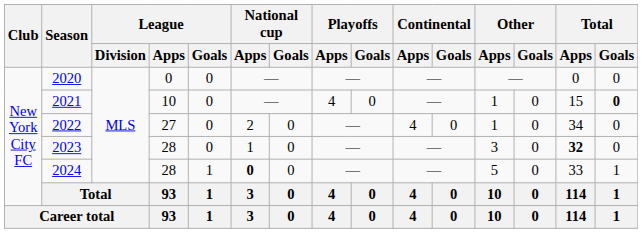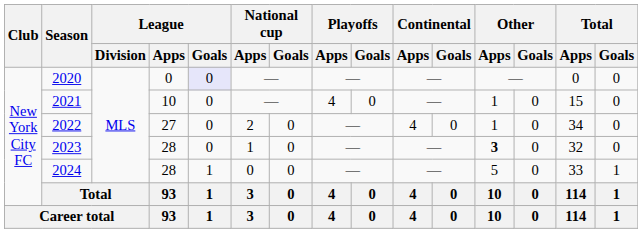(209, 78) no background -> (209, 78) lavender background
(616, 101) bold -> (616, 101) normal
(494, 147) normal -> (494, 147) bold
(576, 147) bold -> (576, 147) normal
(250, 170) bold -> (250, 170) normal
